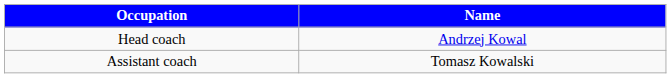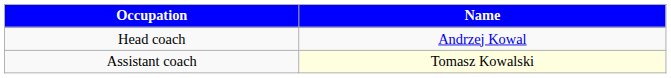(482, 61) no background -> (482, 61) lightyellow background
